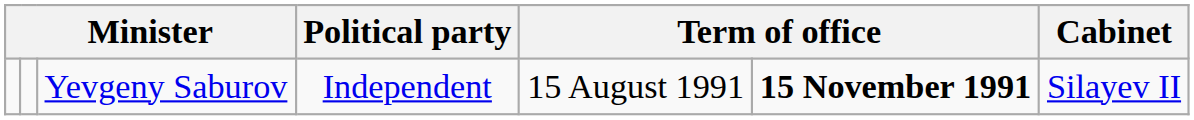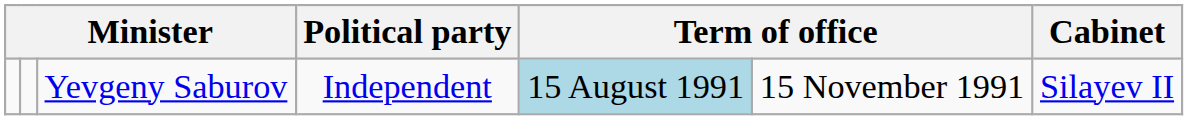(636, 85) no background -> (636, 85) lightblue background
(896, 85) bold -> (892, 85) normal
